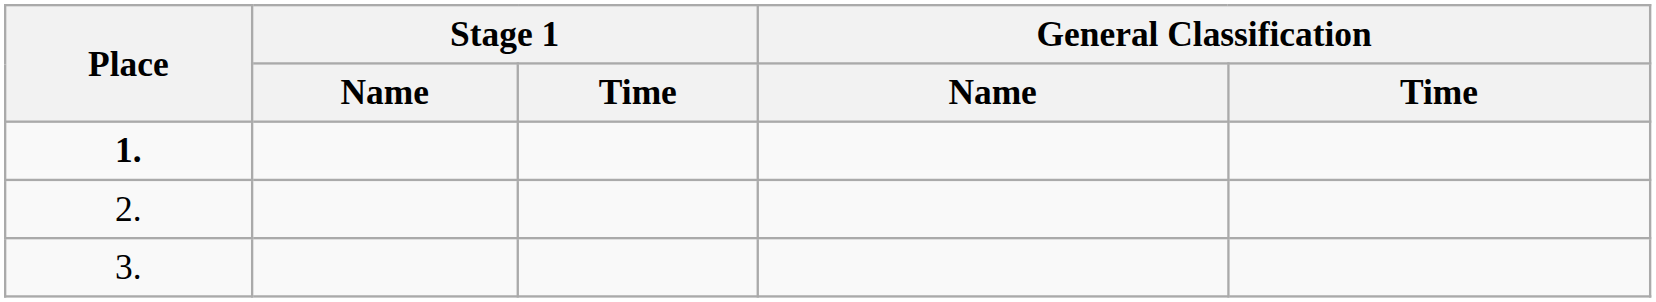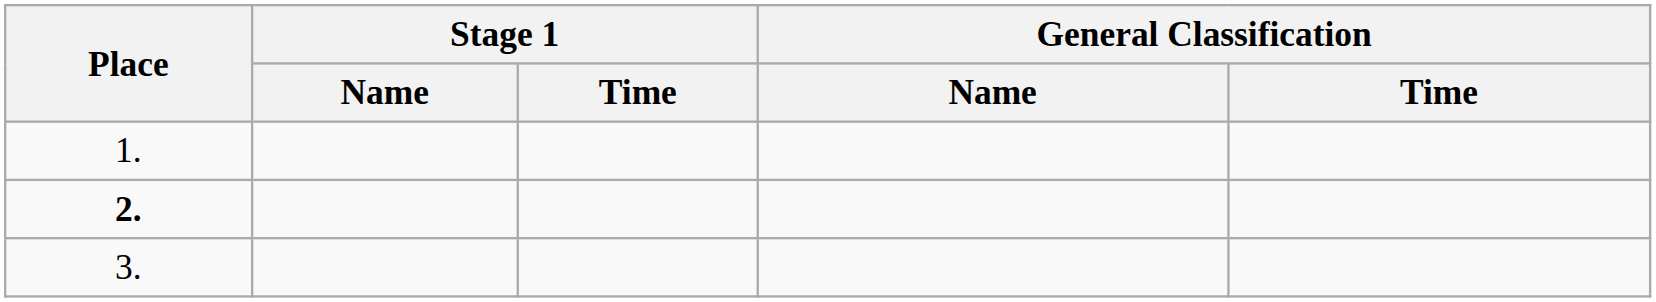(128, 150) bold -> (128, 150) normal
(128, 209) normal -> (128, 209) bold
